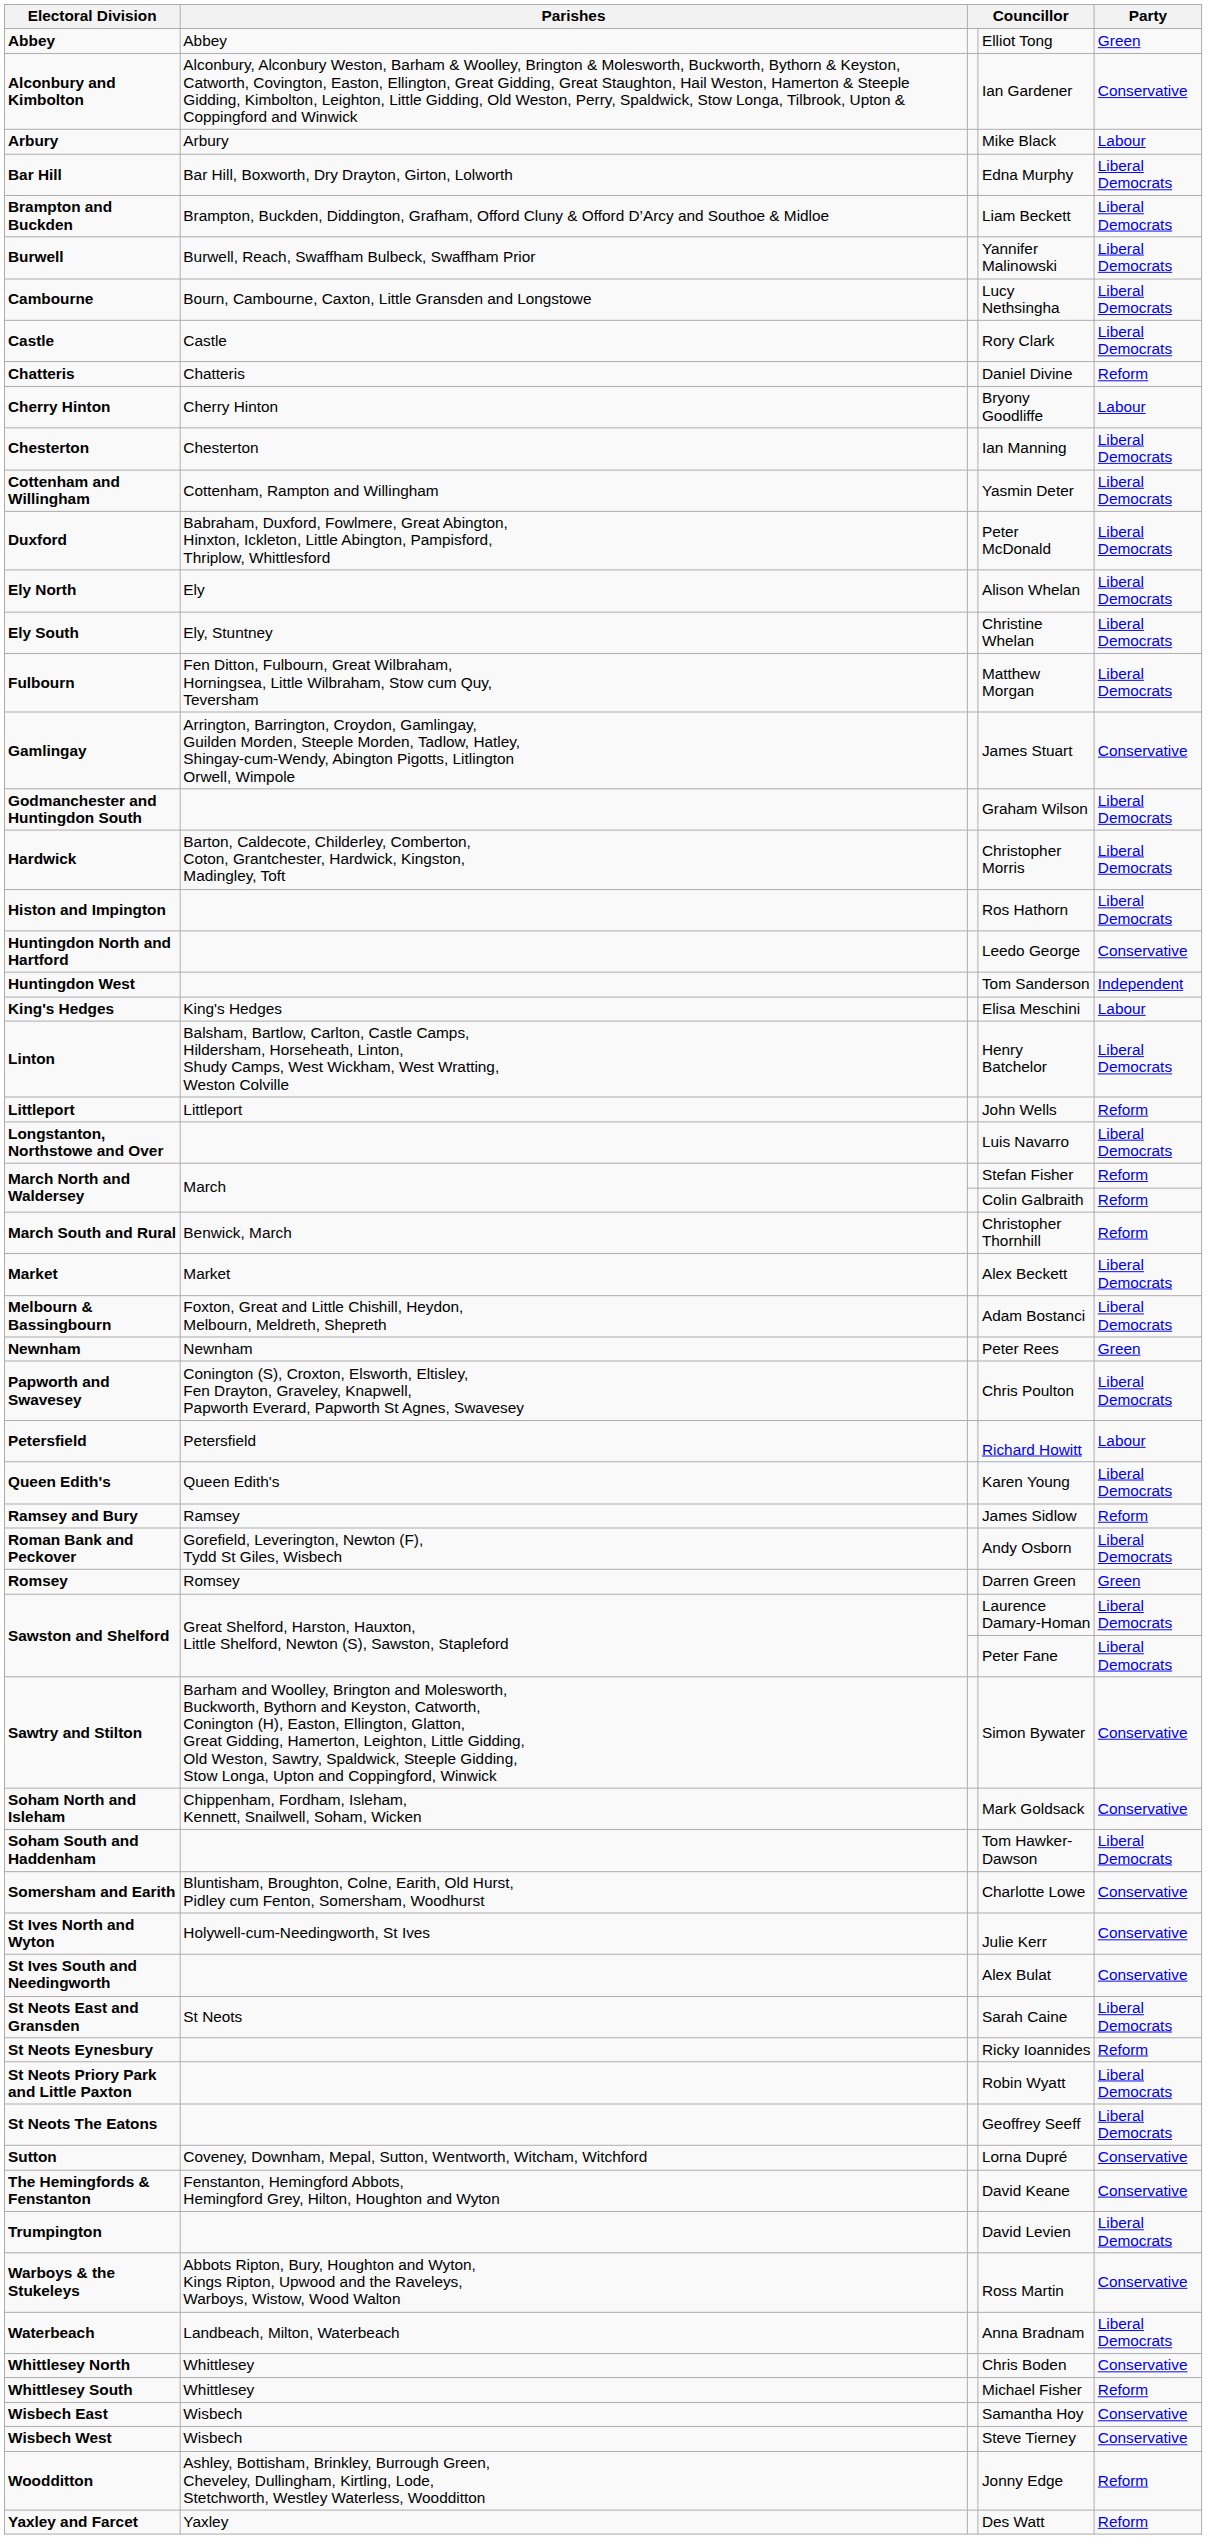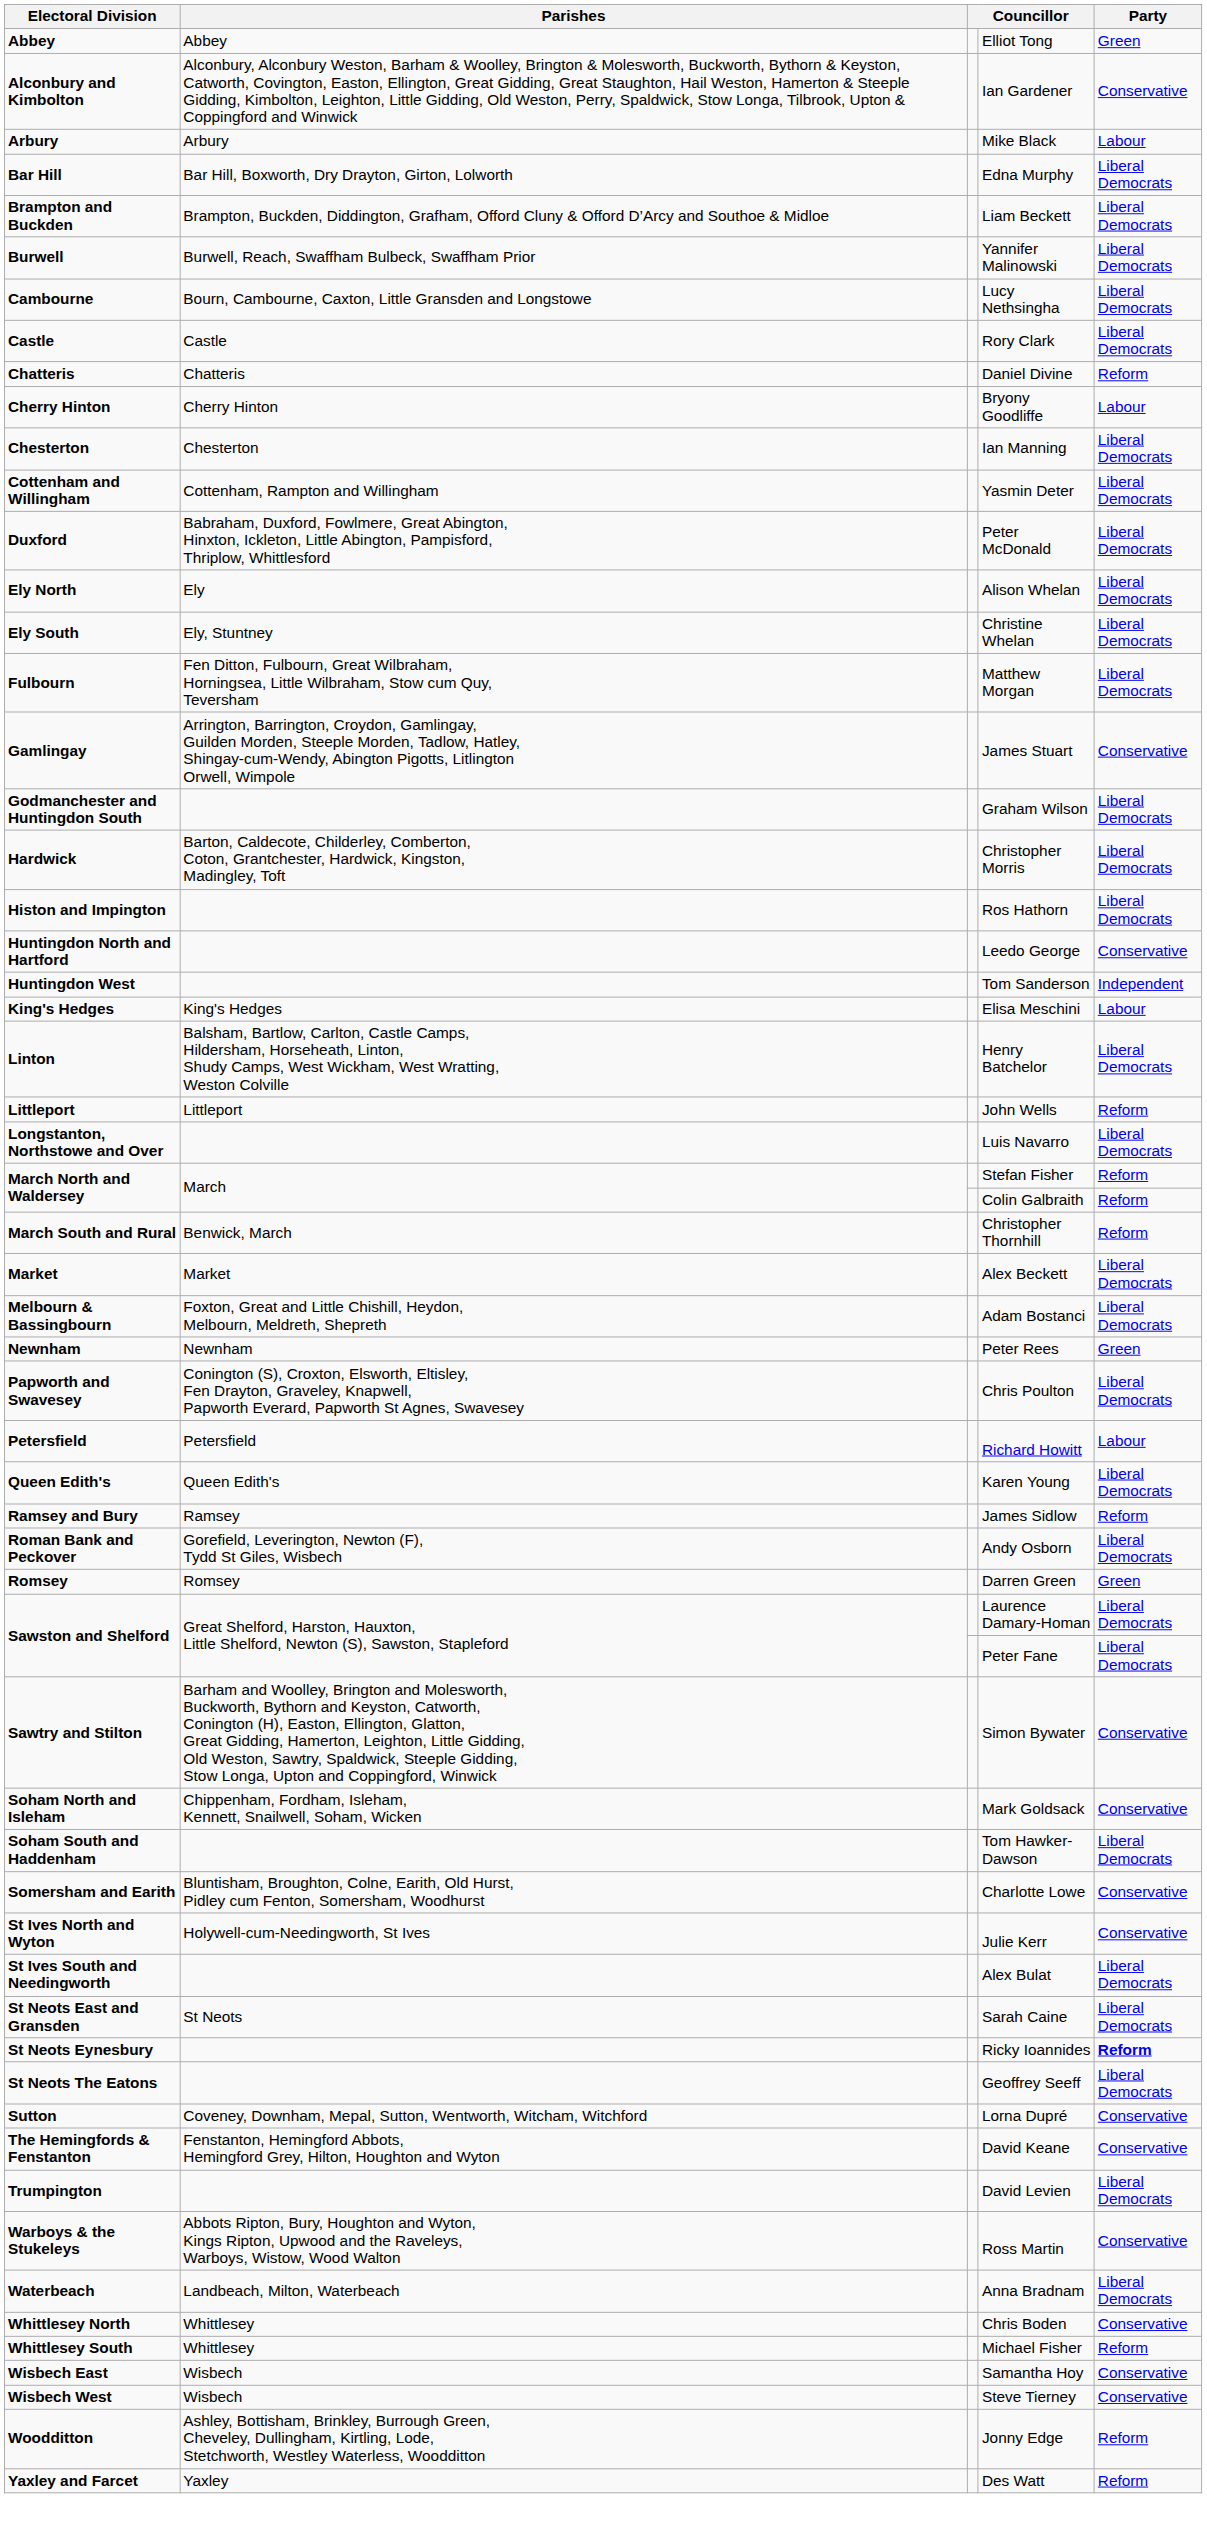(1143, 1975) Conservative -> (1135, 1975) Liberal Democrats
(1123, 2049) normal -> (1125, 2049) bold
- row: (1024, 2082)
